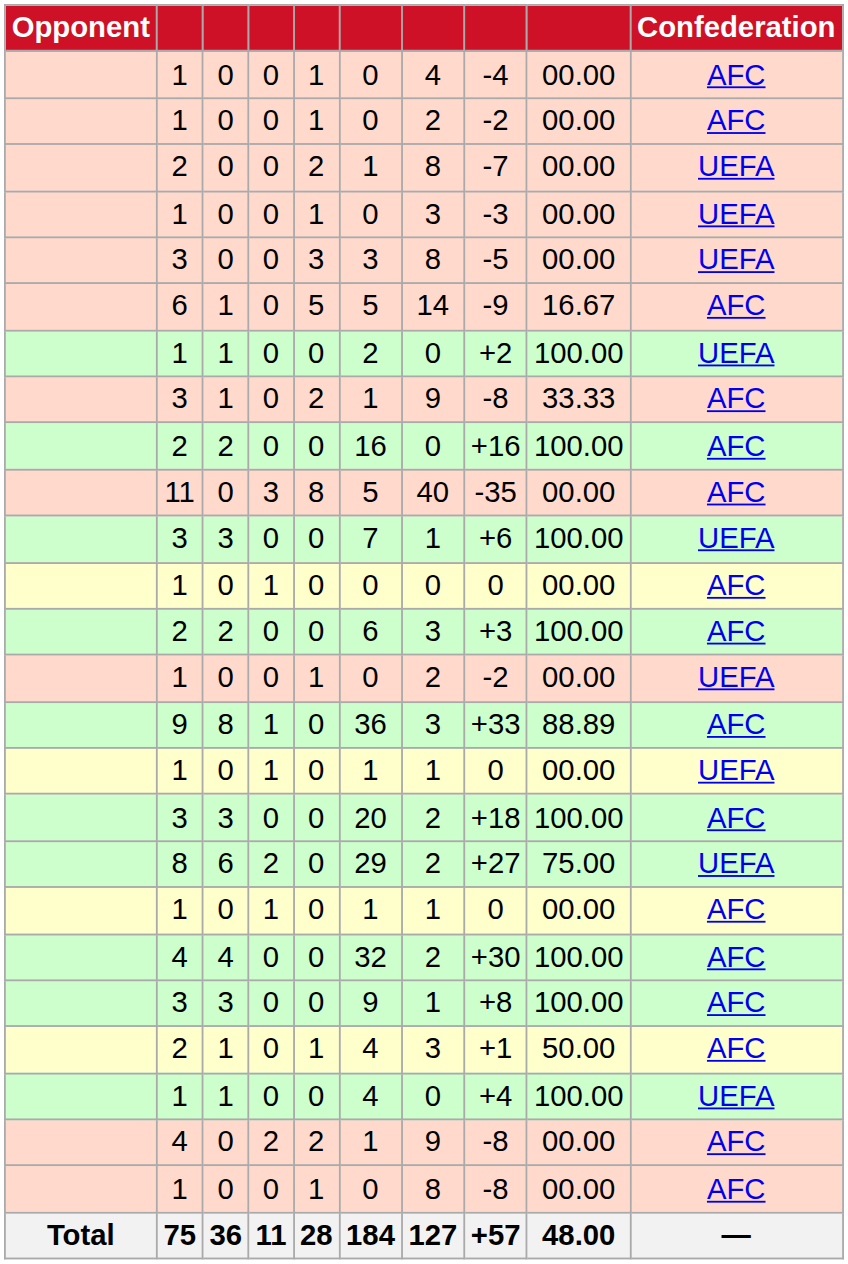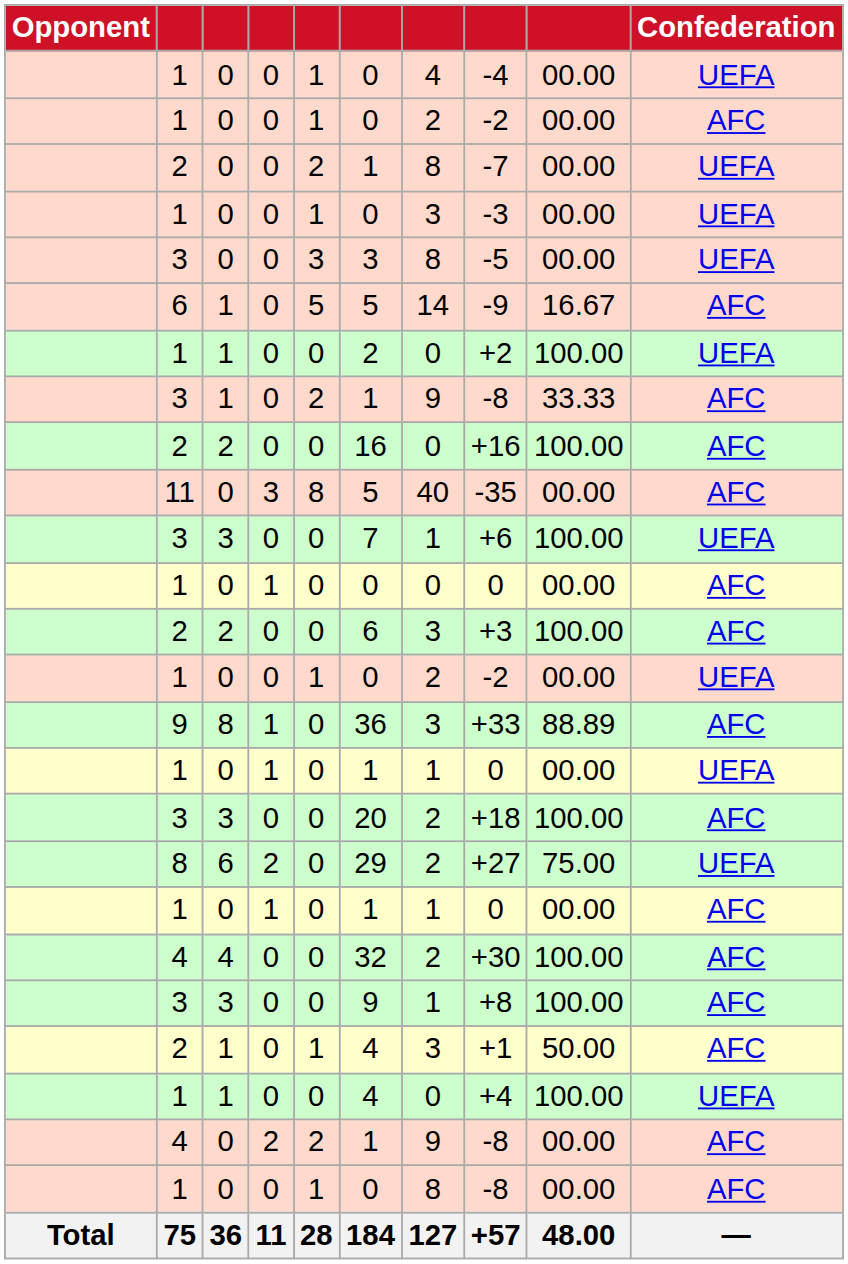(736, 74) AFC -> (736, 74) UEFA
